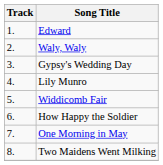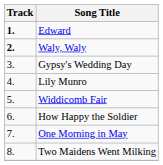(11, 30) normal -> (11, 30) bold
(11, 47) normal -> (11, 47) bold
